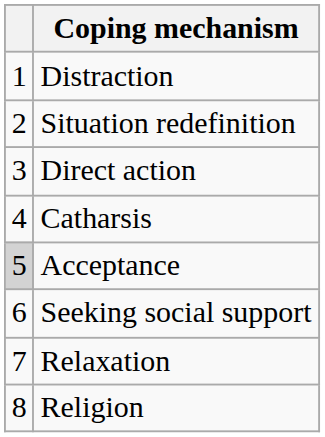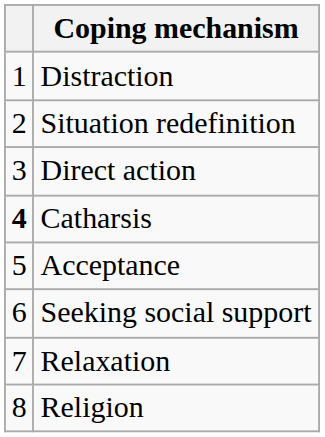(19, 218) normal -> (19, 218) bold
(19, 265) lightgrey background -> (19, 265) no background
